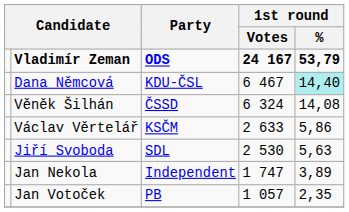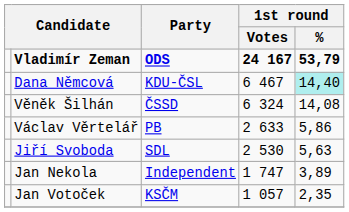(162, 128) KSČM -> (153, 128) PB
(153, 195) PB -> (162, 195) KSČM
